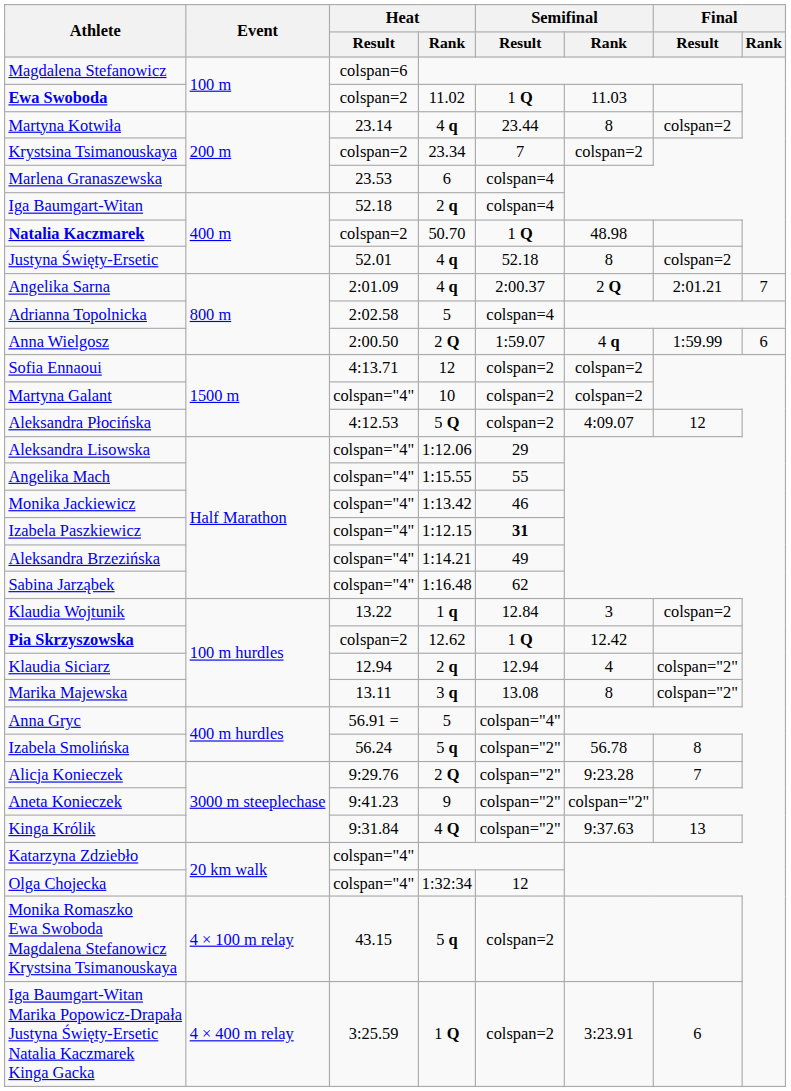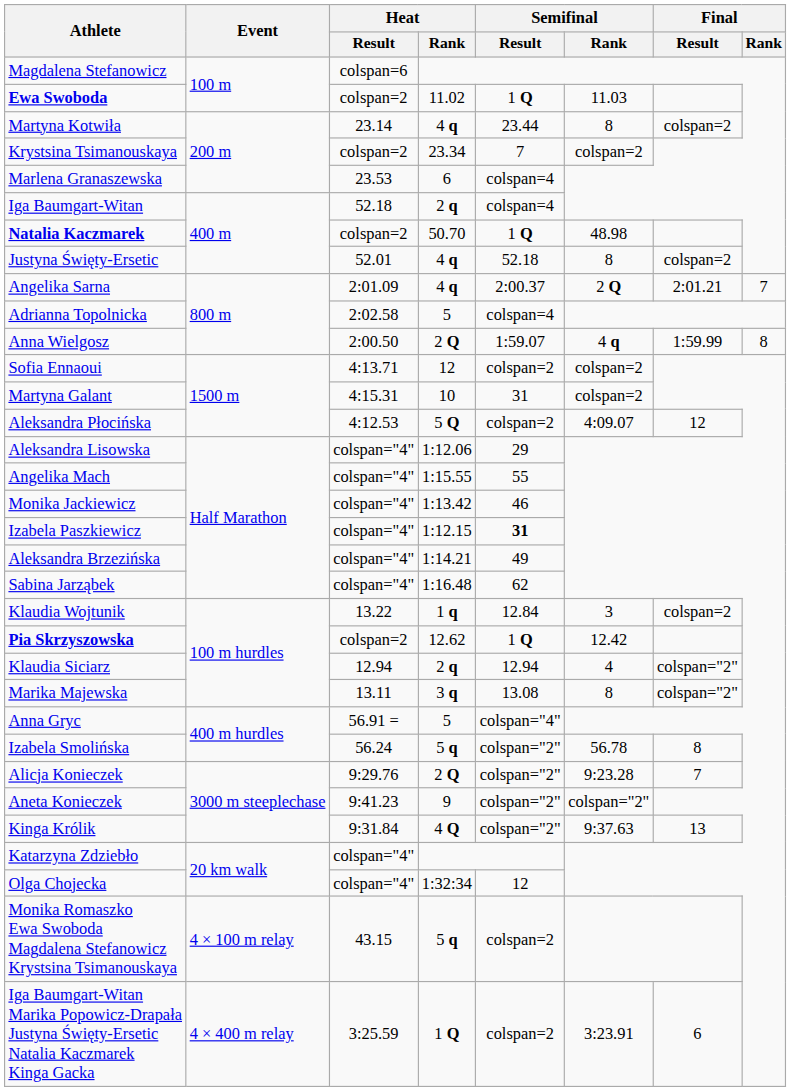(764, 341) 6 -> (764, 341) 8
(374, 396) colspan="4" -> (374, 396) 4:15.31
(520, 396) colspan=2 -> (520, 396) 31
